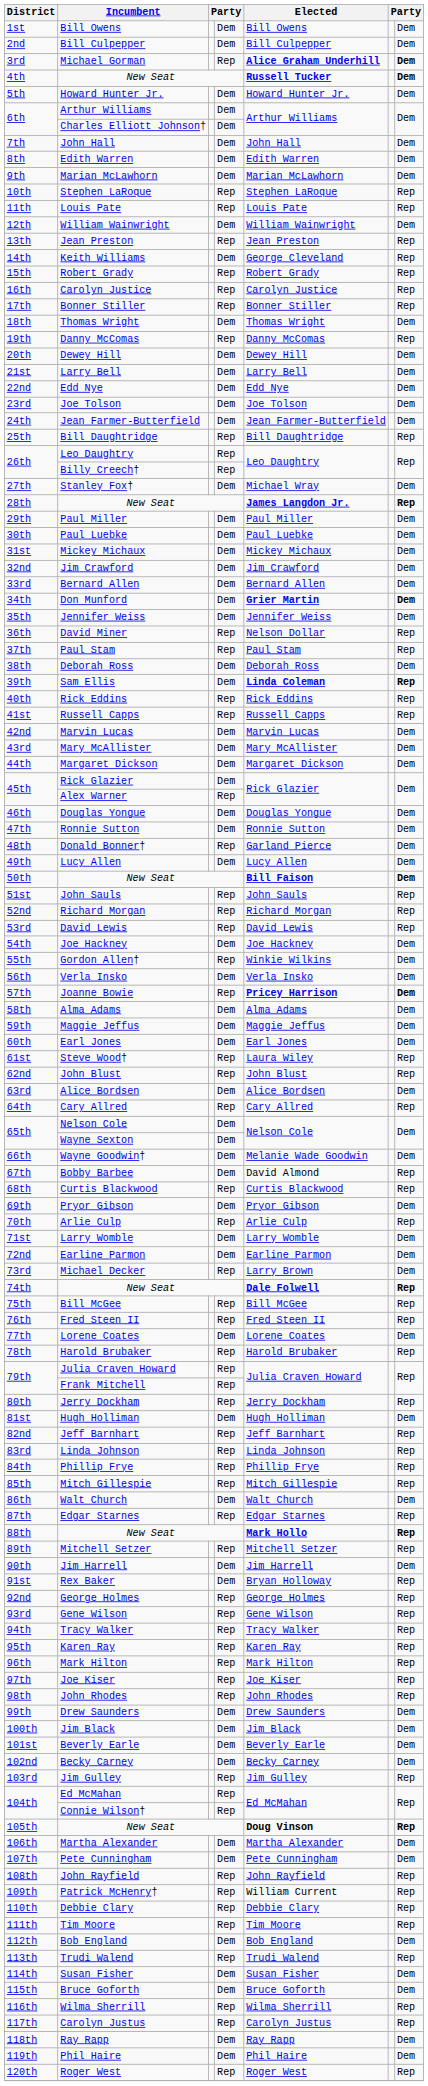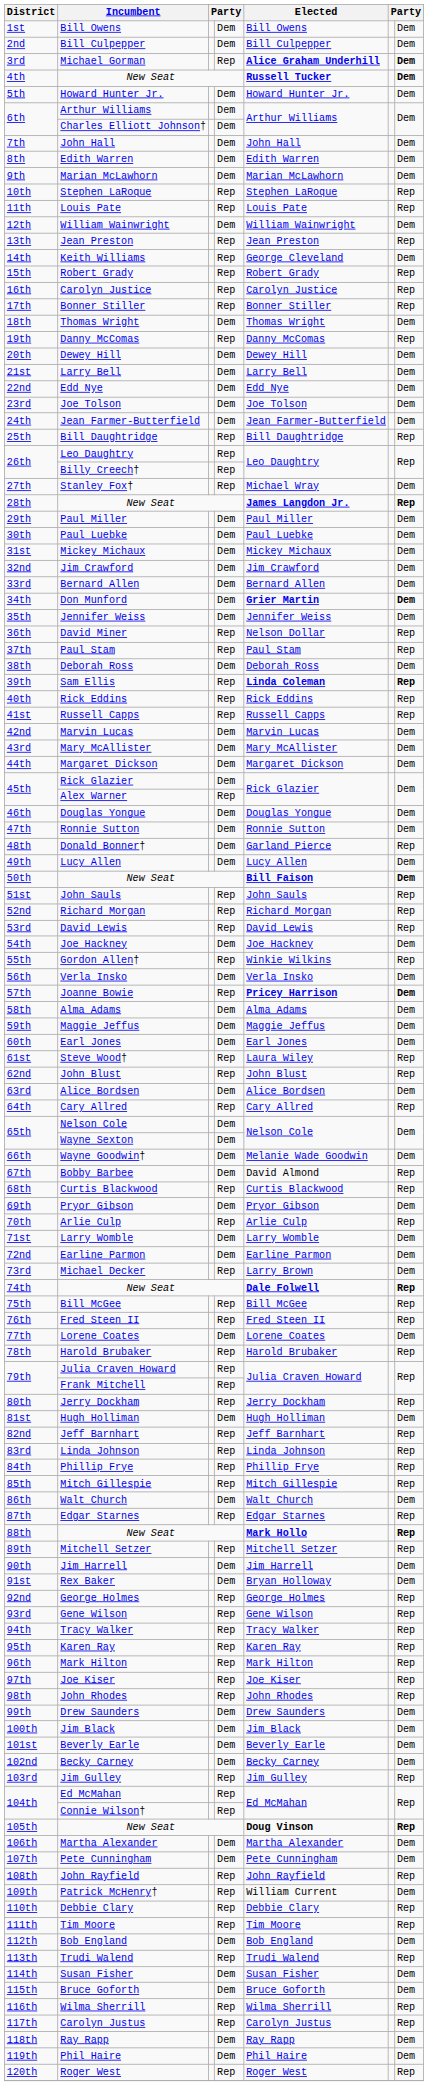(226, 258) Dem -> (226, 258) Rep
(406, 258) Rep -> (406, 258) Dem
(226, 487) Dem -> (226, 487) Rep
(226, 683) Dem -> (226, 683) Rep
(226, 847) Rep -> (226, 847) Dem
(406, 847) Dem -> (406, 847) Rep
(406, 961) Dem -> (406, 961) Rep
(406, 1582) Rep -> (406, 1582) Dem
(406, 1893) Rep -> (406, 1893) Dem
